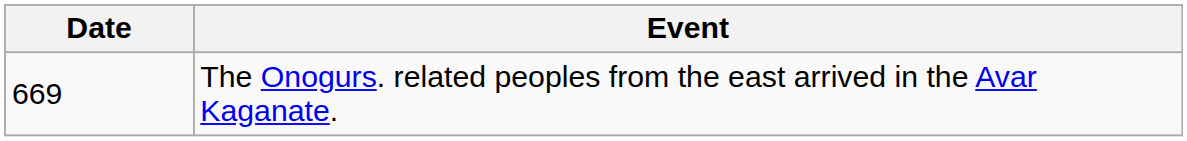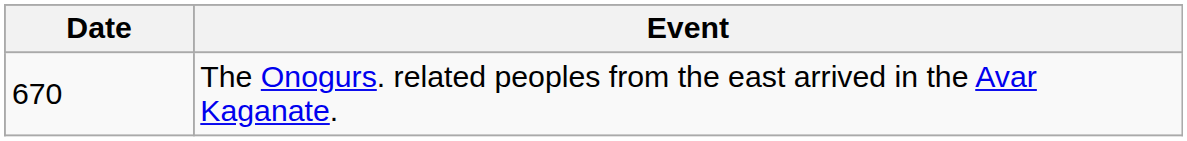(37, 93) 669 -> (37, 93) 670
